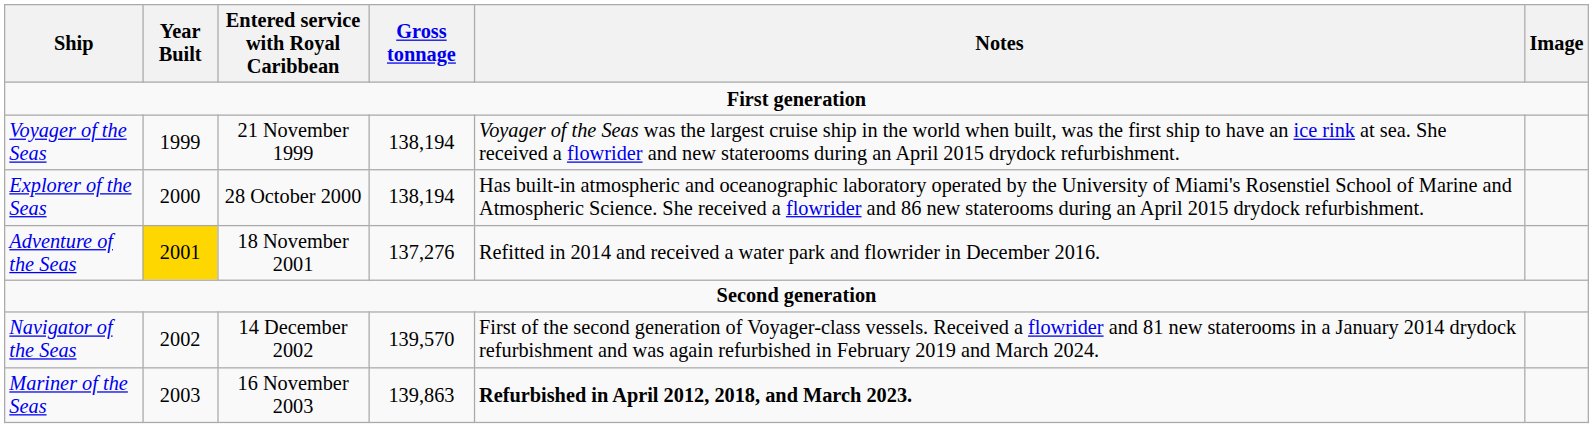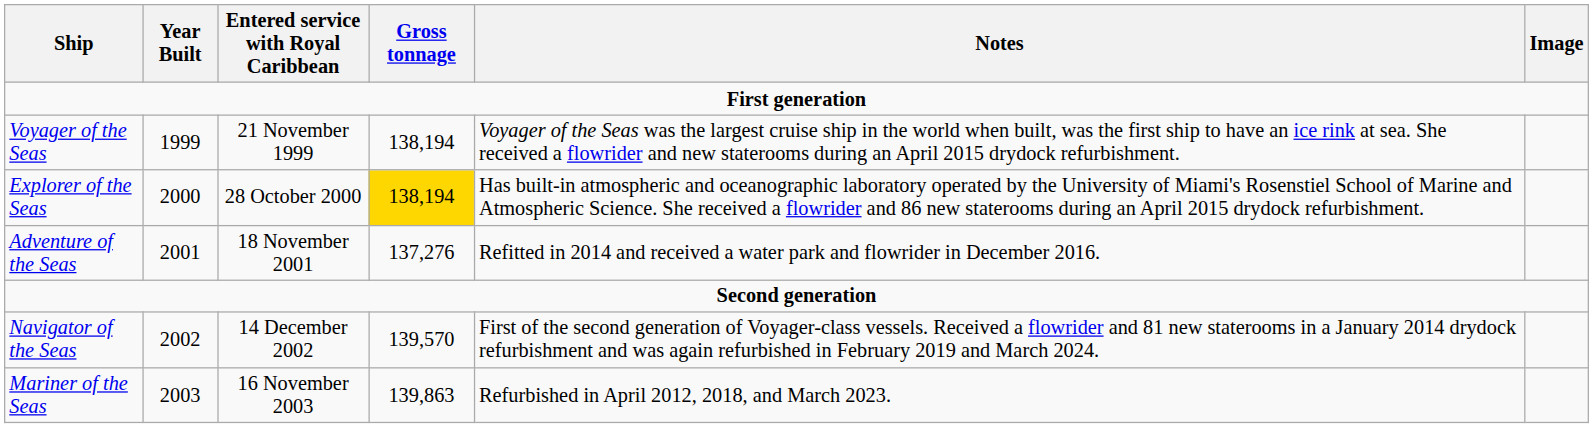(421, 197) no background -> (421, 197) gold background
(180, 252) gold background -> (180, 252) no background
(696, 394) bold -> (685, 394) normal
